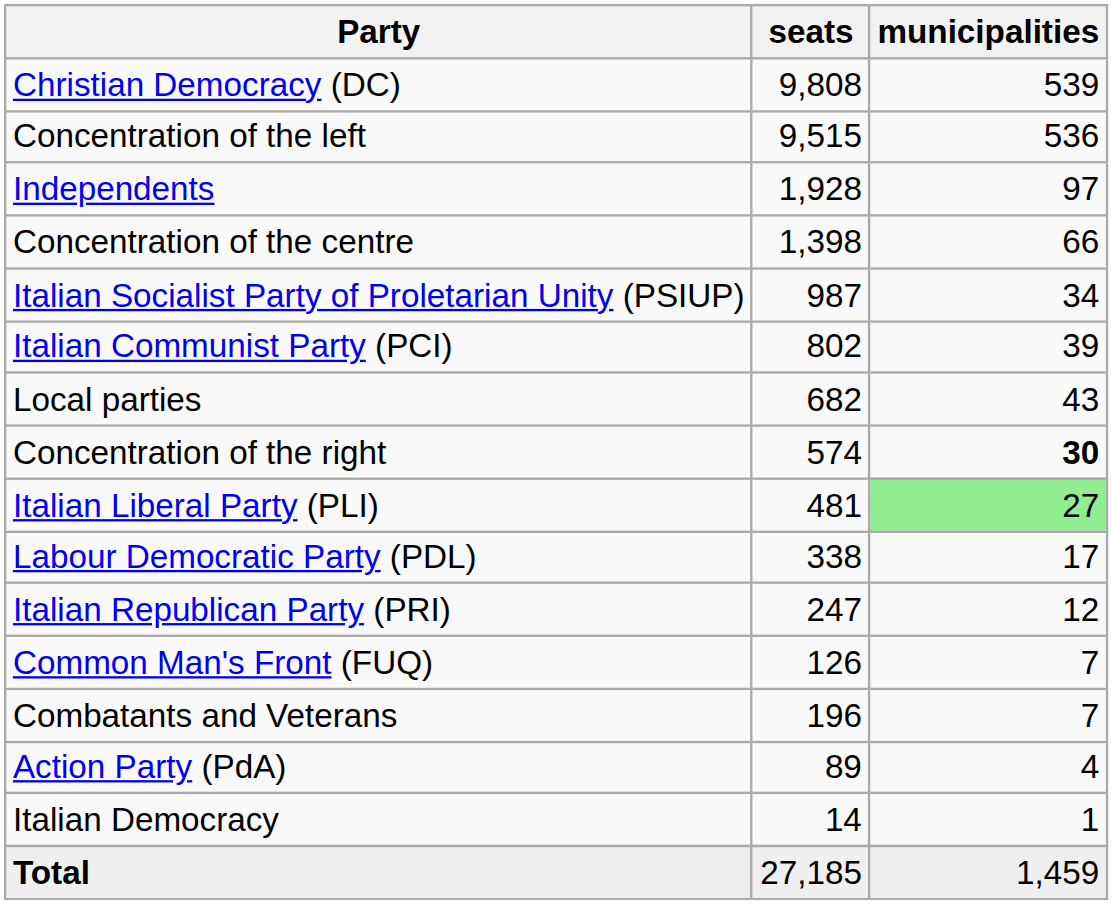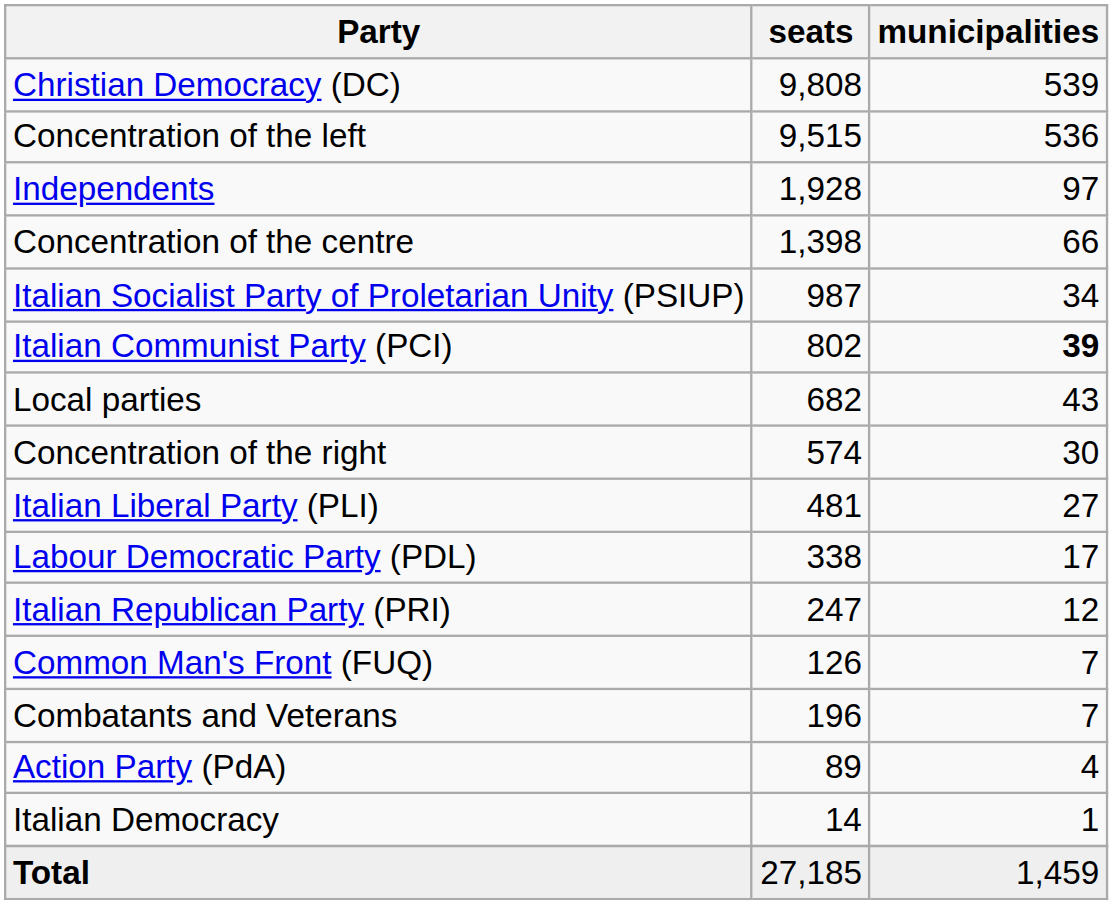(1081, 347) normal -> (1081, 347) bold
(1081, 452) bold -> (1081, 452) normal
(1081, 505) lightgreen background -> (1081, 505) no background
